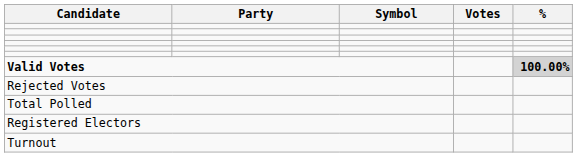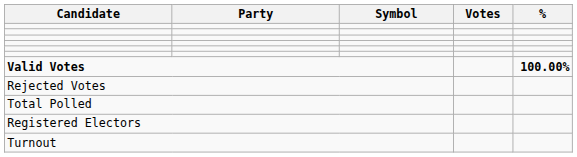(545, 66) lightgrey background -> (545, 66) no background
